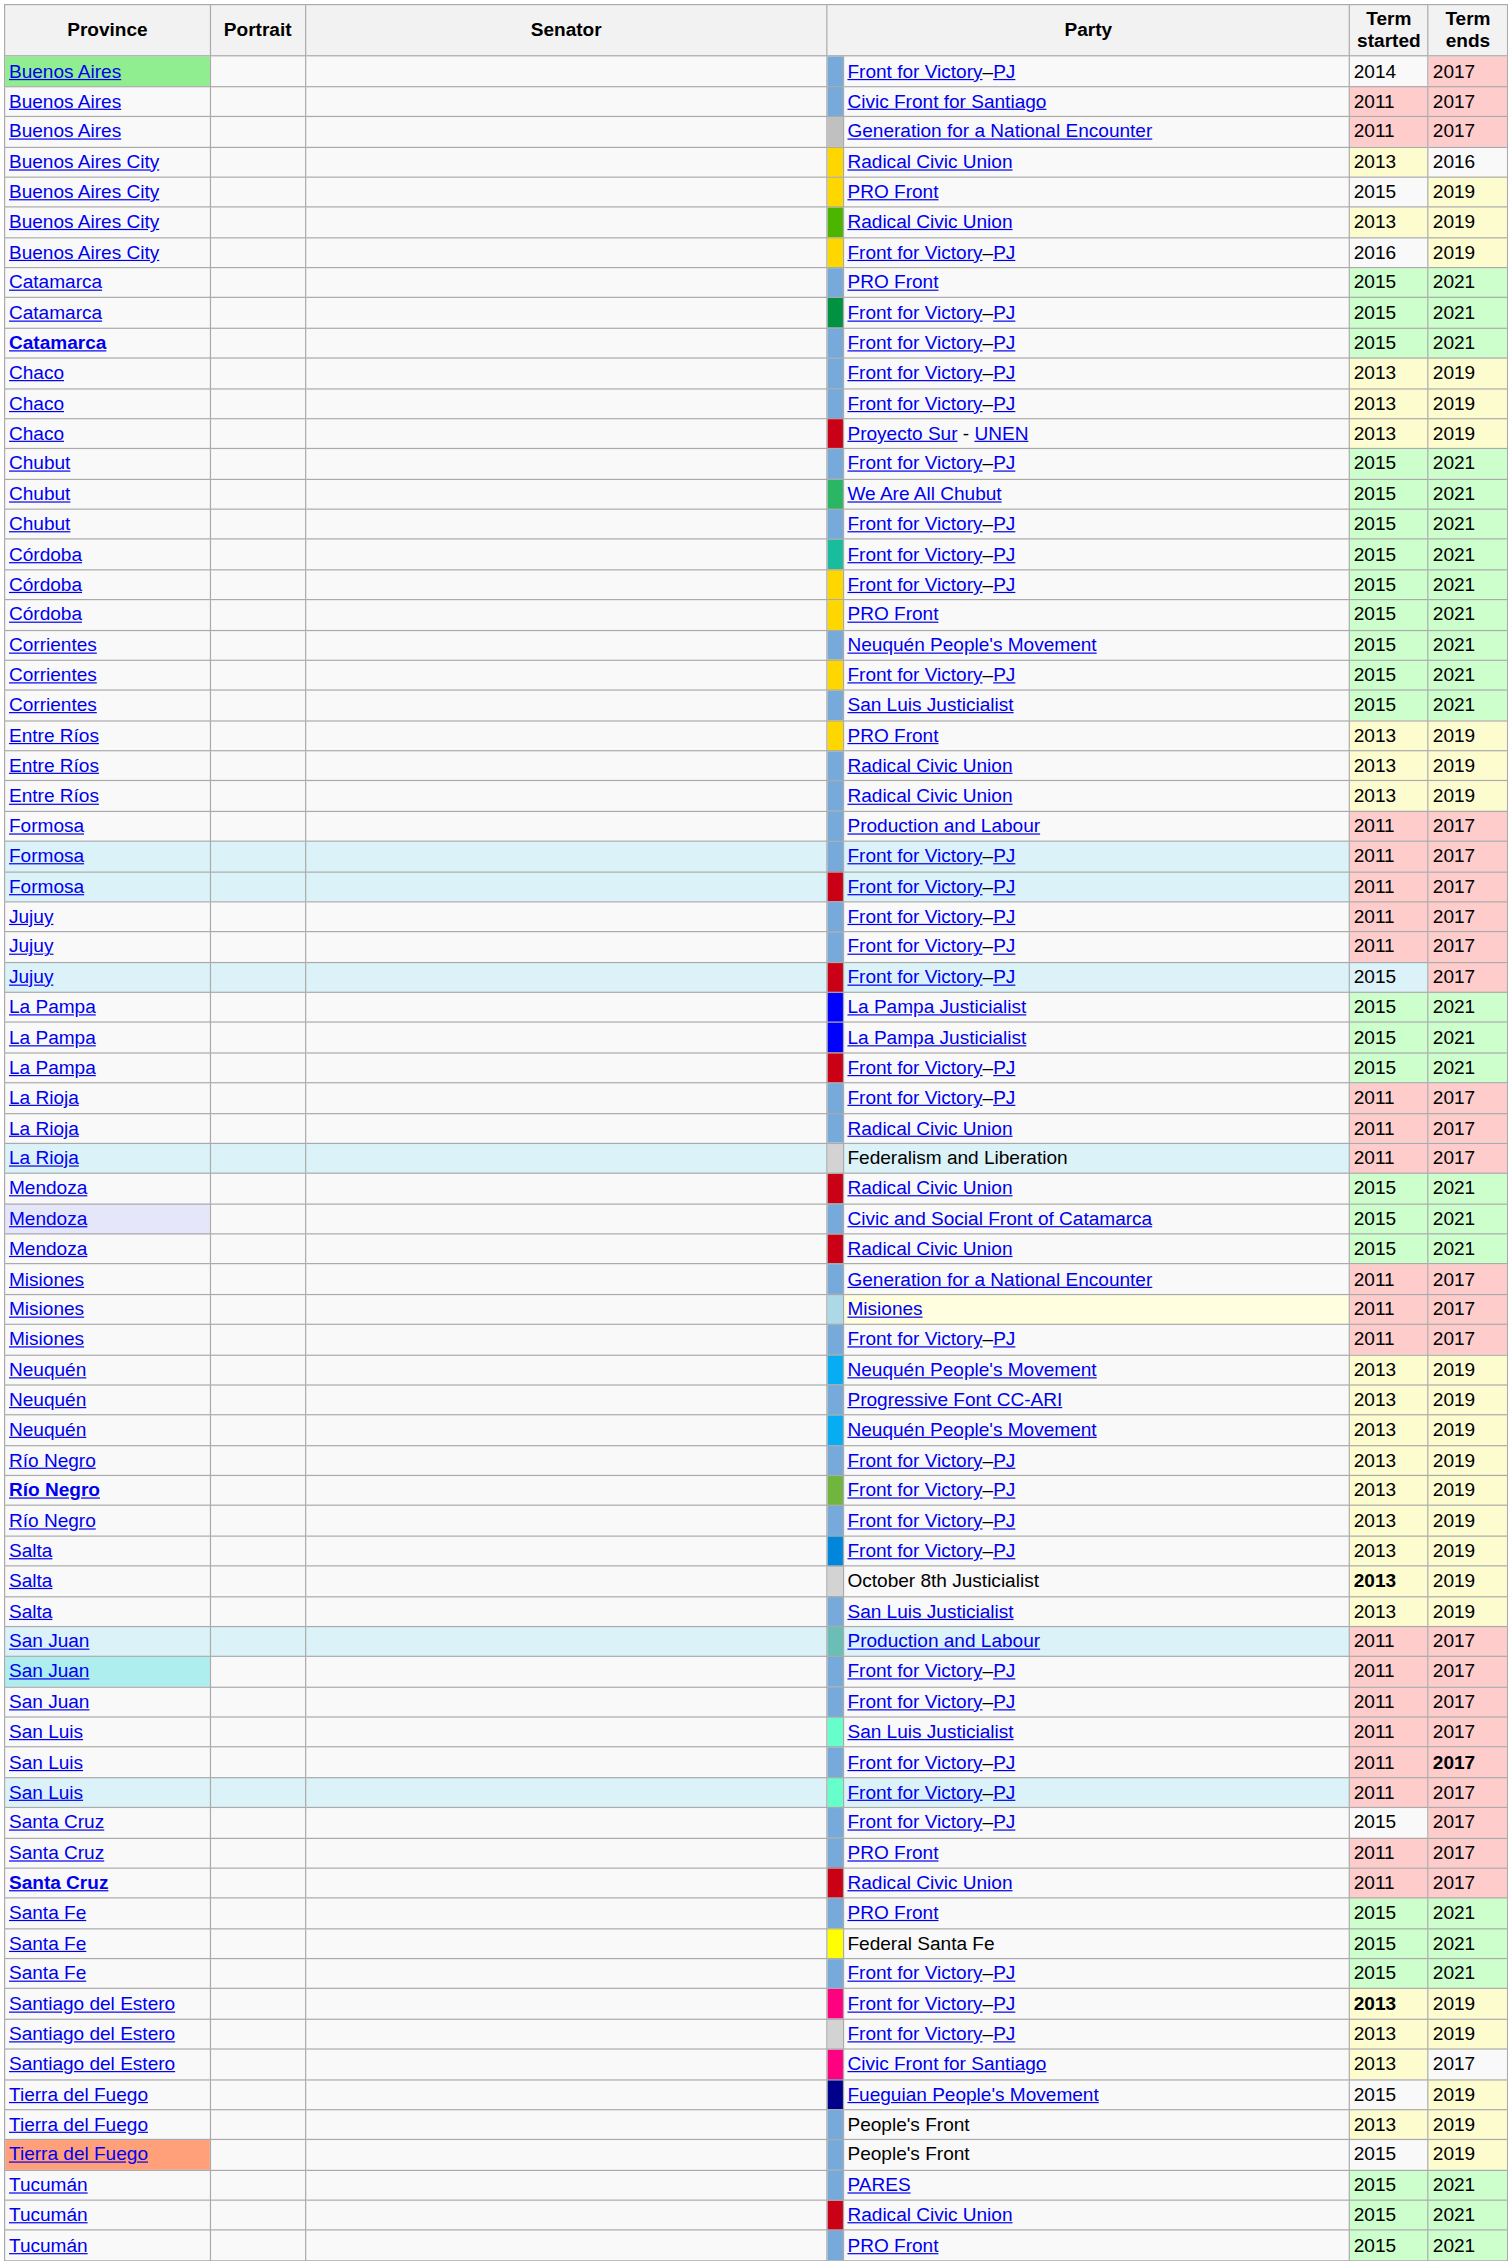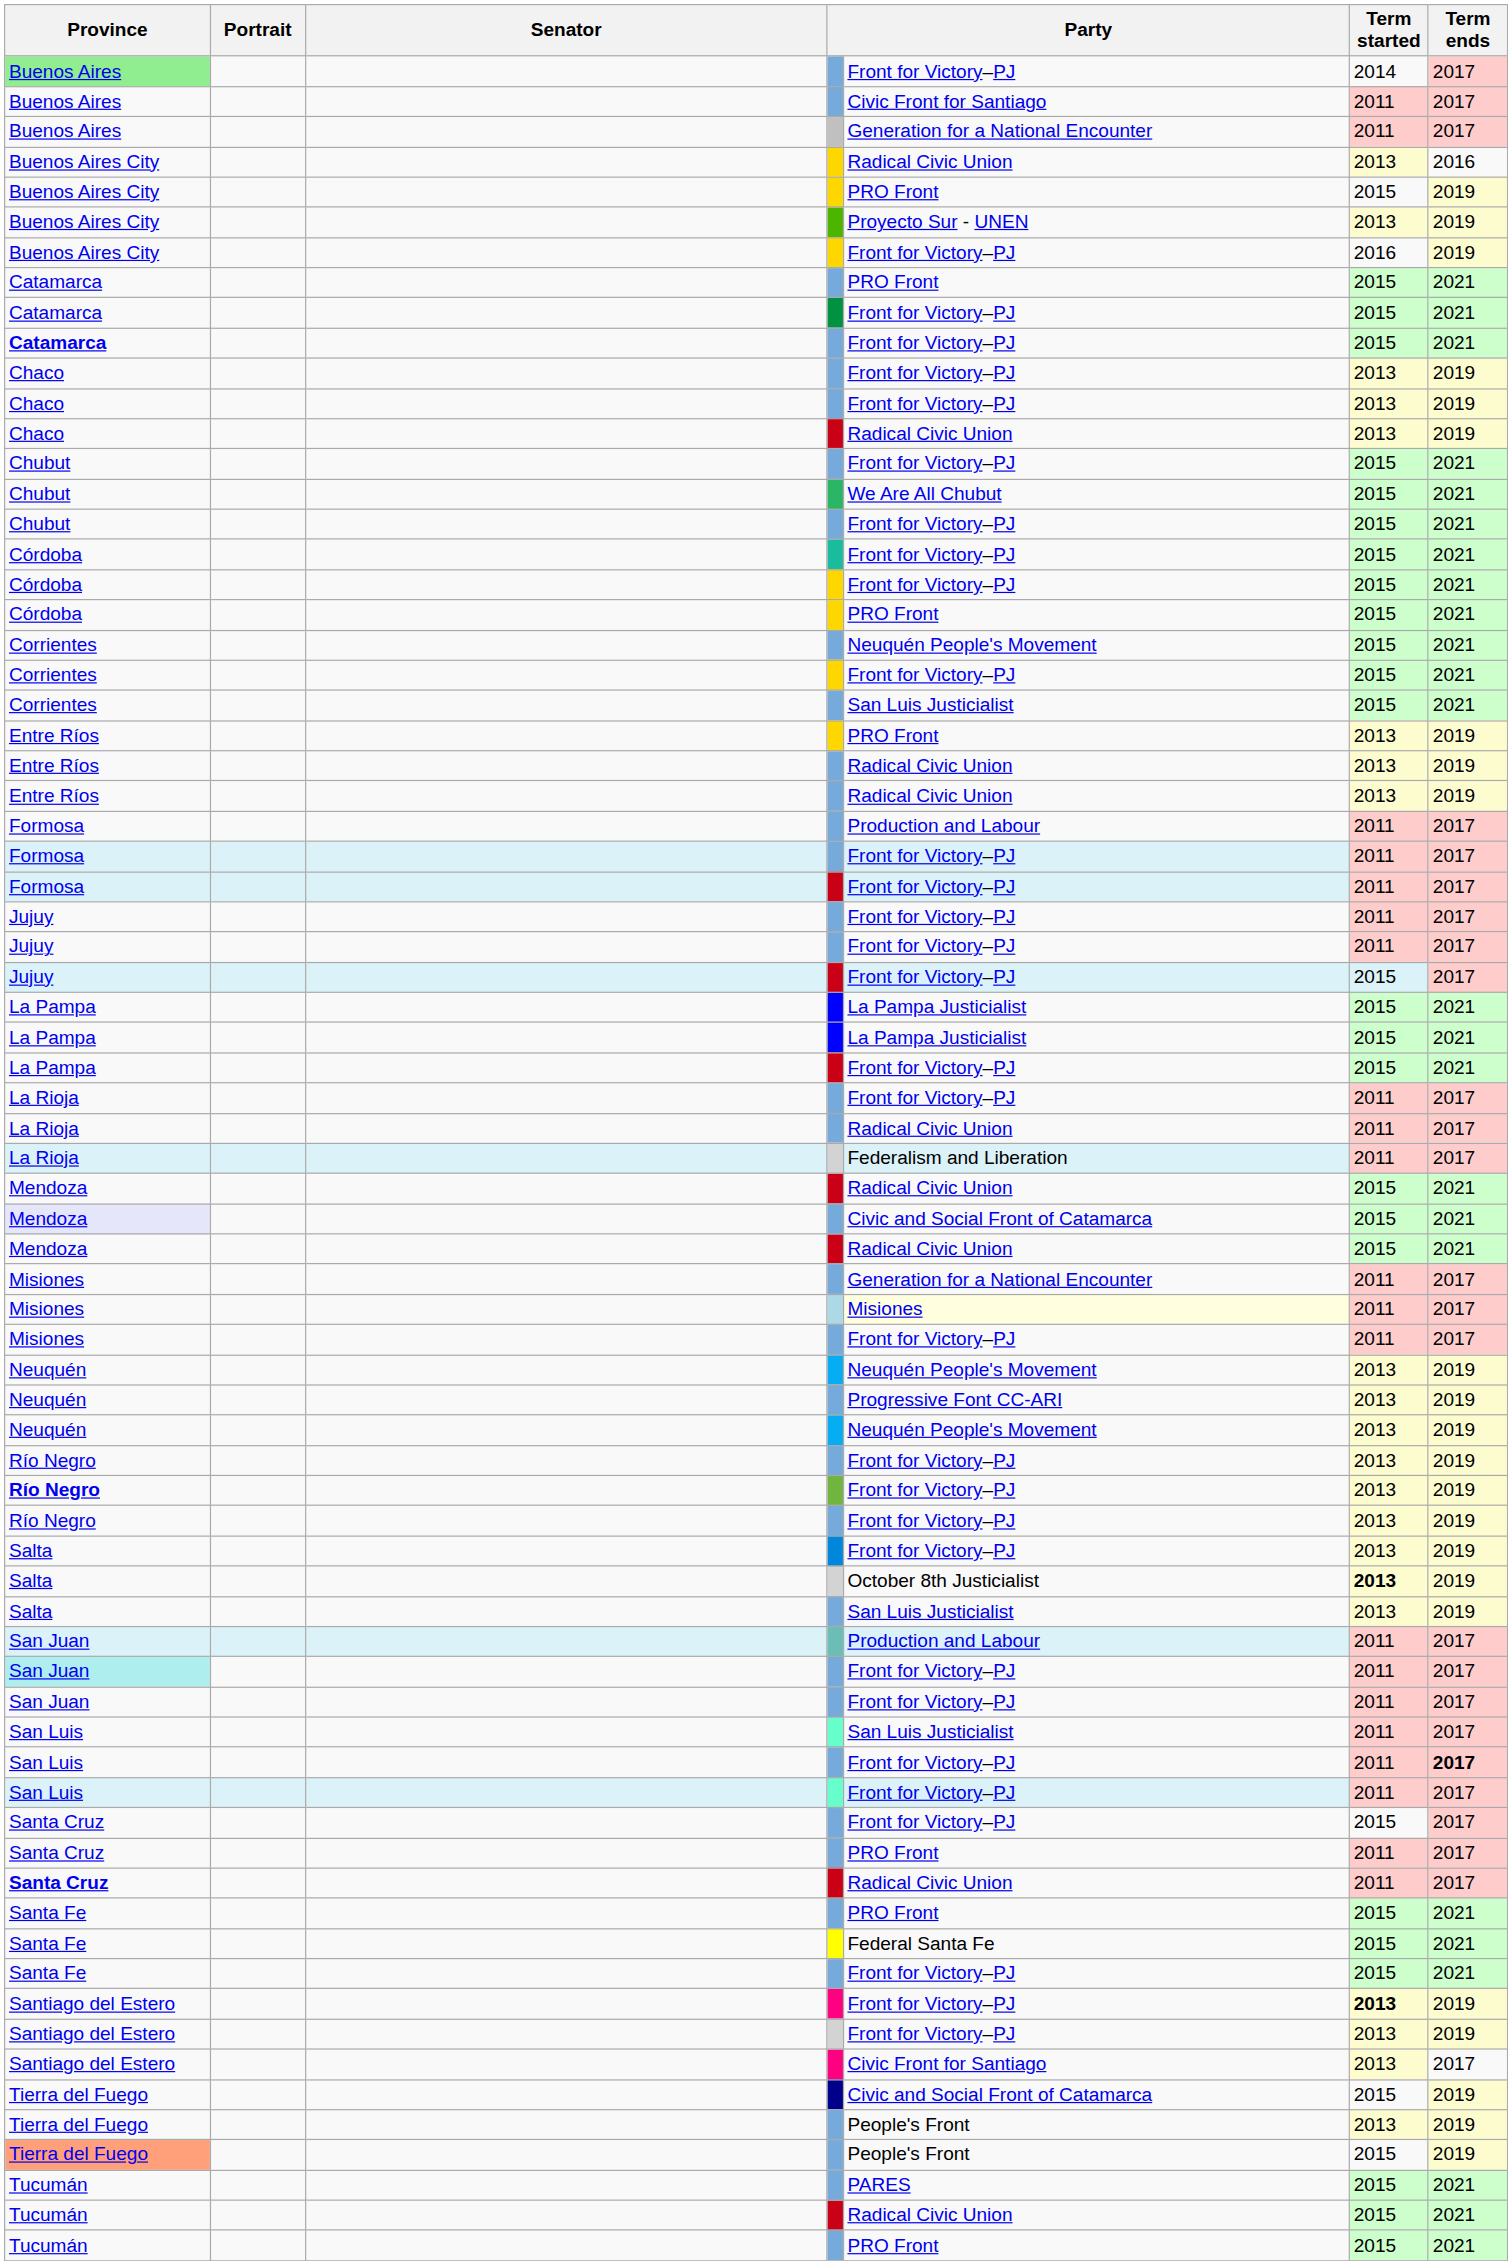(930, 222) Radical Civic Union -> (938, 222) Proyecto Sur - UNEN
(938, 433) Proyecto Sur - UNEN -> (930, 433) Radical Civic Union
(973, 2094) Fueguian People's Movement -> (1000, 2094) Civic and Social Front of Catamarca
